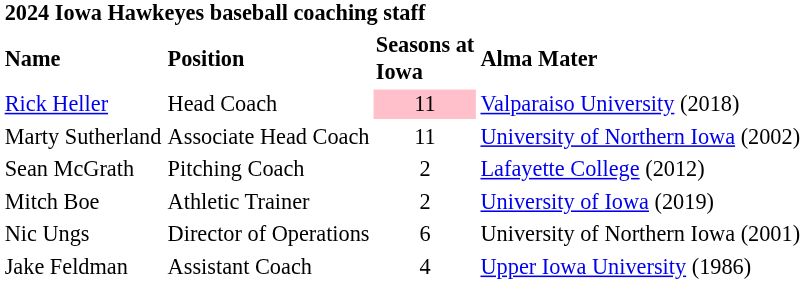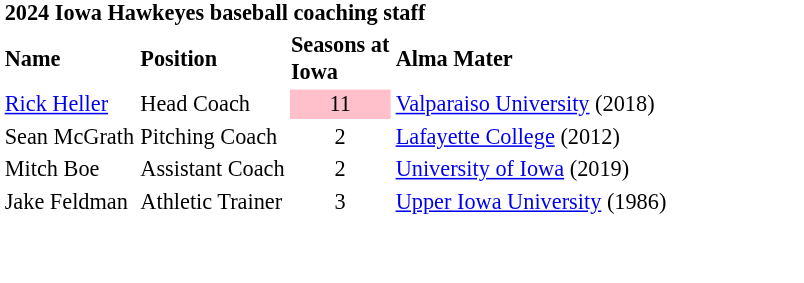- row: (83, 136)
(239, 201) Athletic Trainer -> (213, 169) Assistant Coach
- row: (47, 234)
(240, 266) Assistant Coach -> (211, 201) Athletic Trainer
(425, 266) 4 -> (340, 201) 3
